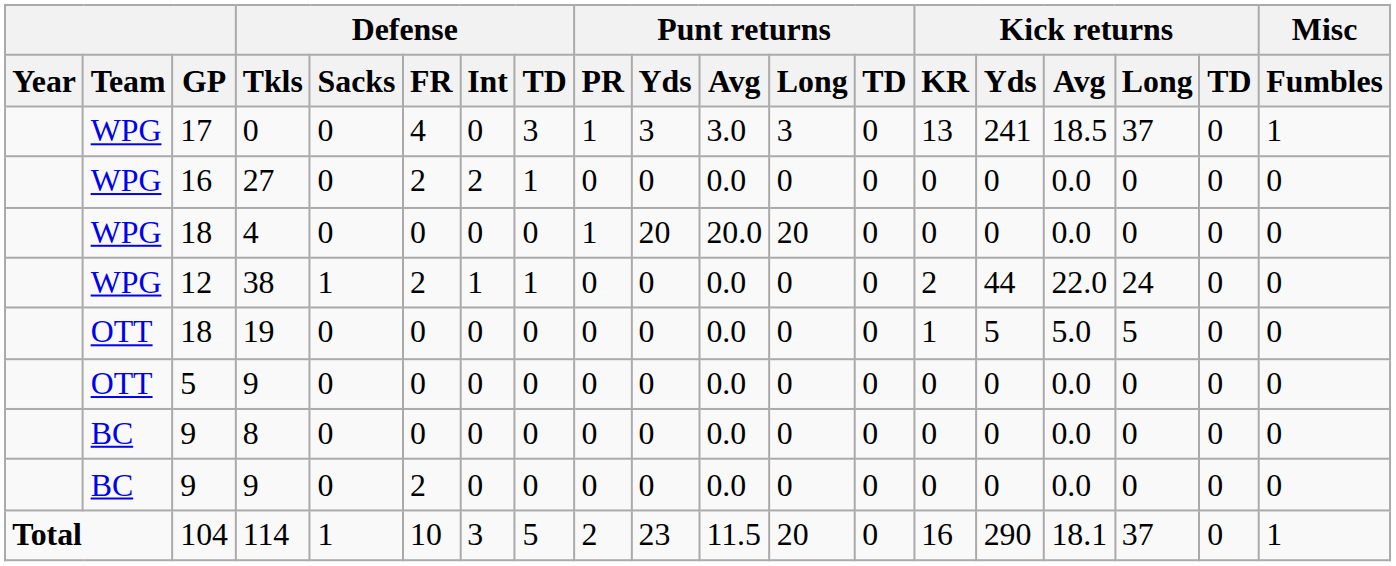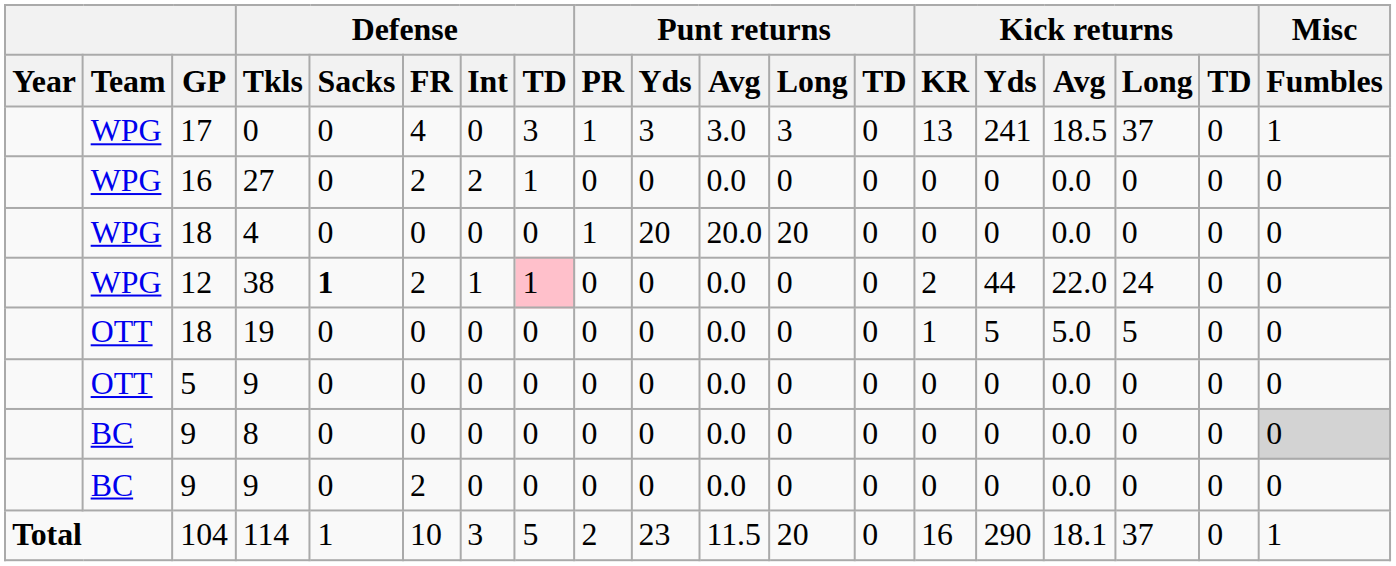(326, 282) normal -> (326, 282) bold
(531, 282) no background -> (531, 282) pink background
(1274, 433) no background -> (1274, 433) lightgrey background
